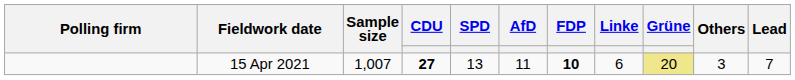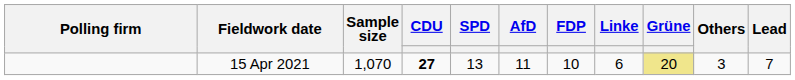(373, 64) 1,007 -> (373, 64) 1,070
(571, 64) bold -> (571, 64) normal
